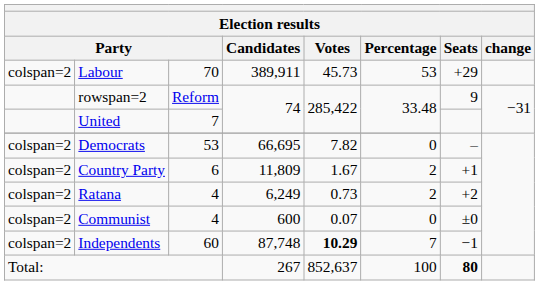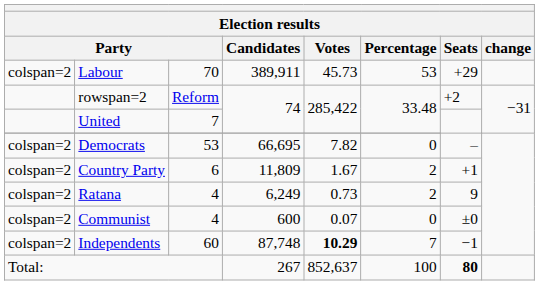(474, 96) 9 -> (452, 96) +2
(470, 194) +2 -> (474, 194) 9
